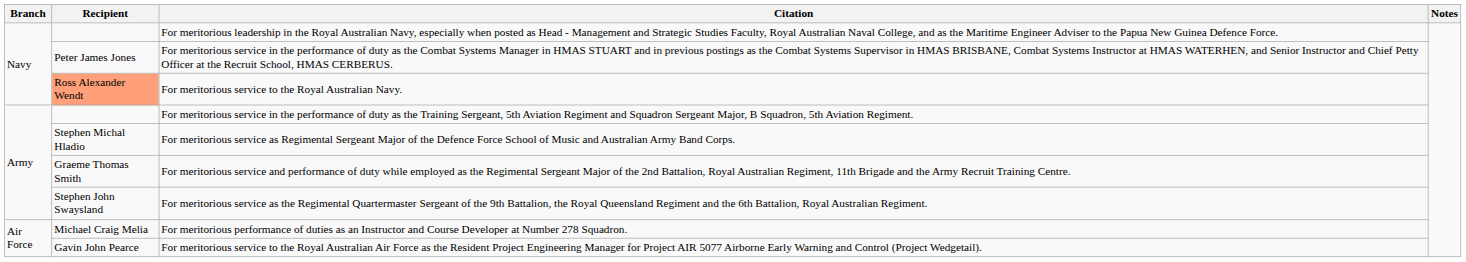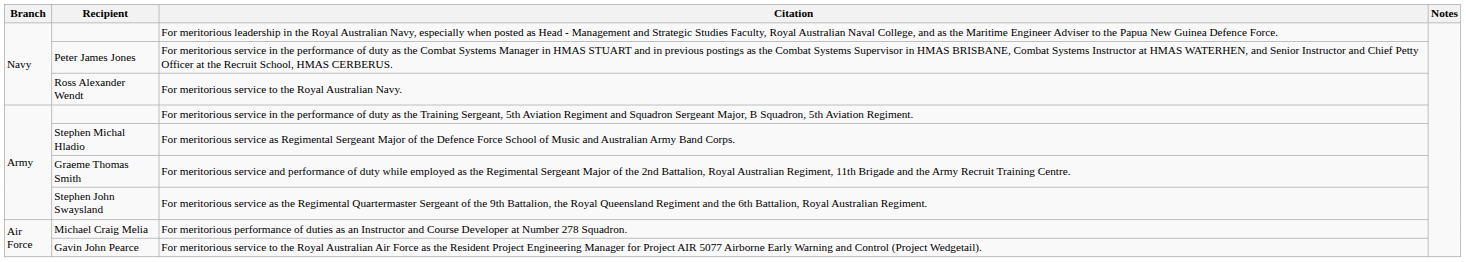(90, 89) lightsalmon background -> (90, 89) no background
